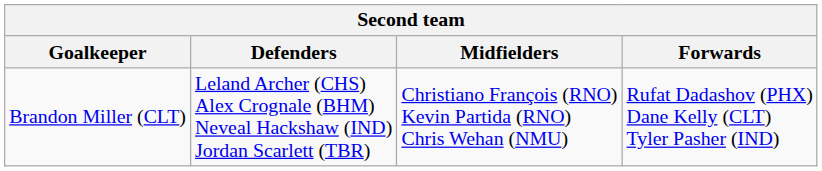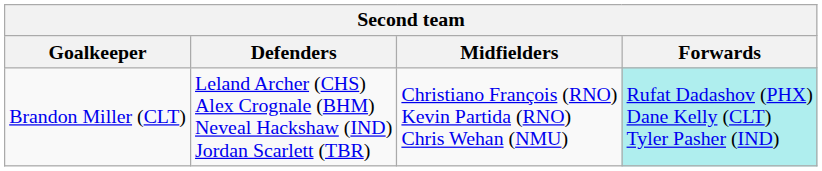(720, 116) no background -> (720, 116) paleturquoise background
